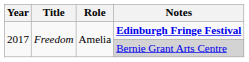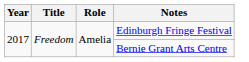(179, 30) bold -> (174, 30) normal
(172, 48) lightgrey background -> (172, 48) no background
